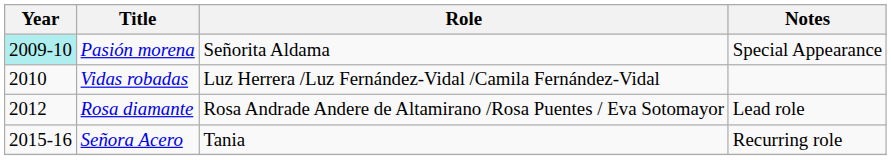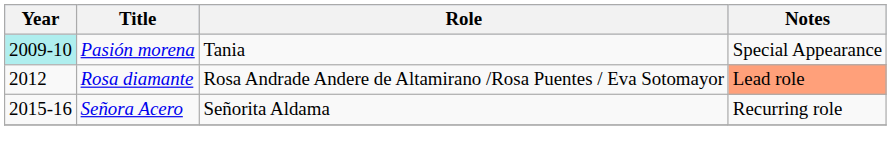(267, 49) Señorita Aldama -> (224, 49) Tania
- row: (134, 79)
(769, 109) no background -> (769, 79) lightsalmon background
(224, 139) Tania -> (267, 109) Señorita Aldama
